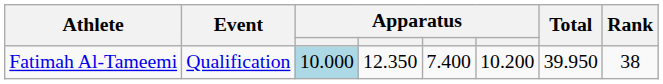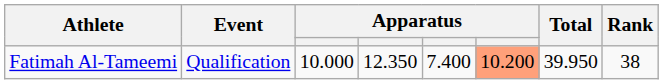(327, 62) lightblue background -> (327, 62) no background
(507, 62) no background -> (507, 62) lightsalmon background
